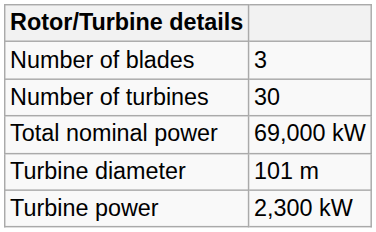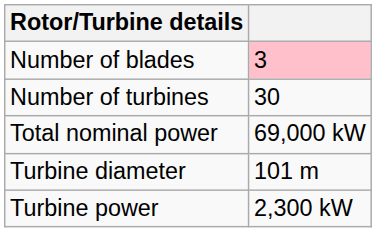(261, 60) no background -> (261, 60) pink background
